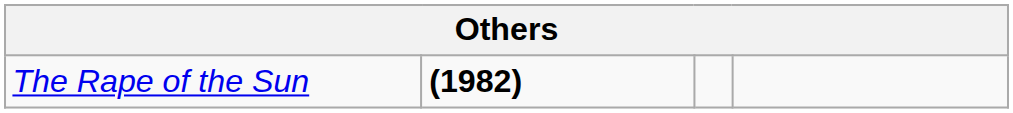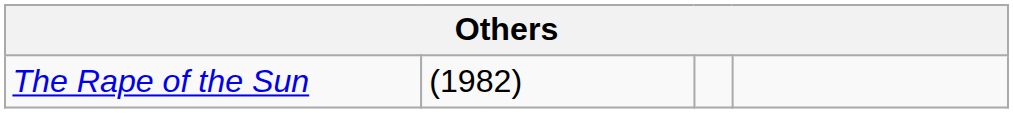(476, 81) bold -> (476, 81) normal
